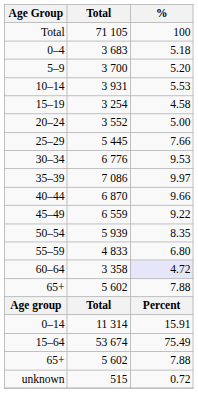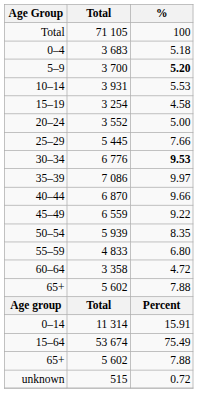(180, 68) normal -> (180, 68) bold
(180, 159) normal -> (180, 159) bold
(180, 269) lavender background -> (180, 269) no background
